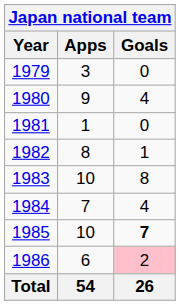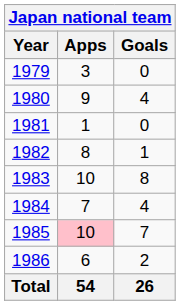(86, 233) no background -> (86, 233) pink background
(145, 233) bold -> (145, 233) normal
(145, 260) pink background -> (145, 260) no background
